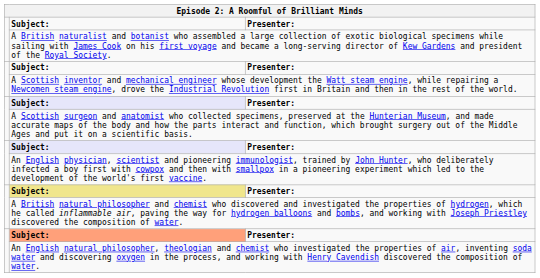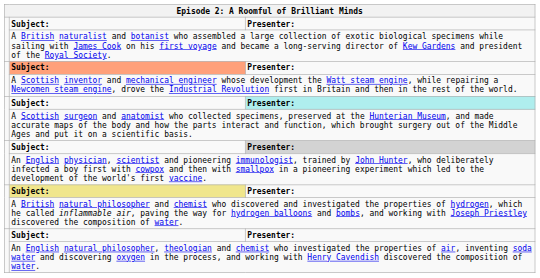(30, 68) no background -> (30, 68) lightsalmon background
(30, 103) lavender background -> (30, 103) no background
(271, 103) no background -> (271, 103) paleturquoise background
(30, 147) lavender background -> (30, 147) no background
(271, 147) no background -> (271, 147) lightgrey background
(30, 235) lightsalmon background -> (30, 235) no background
